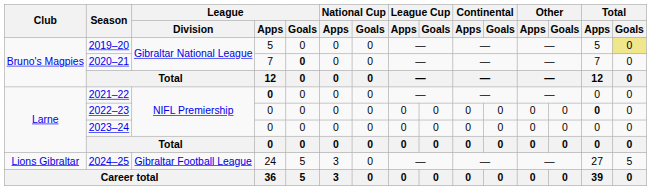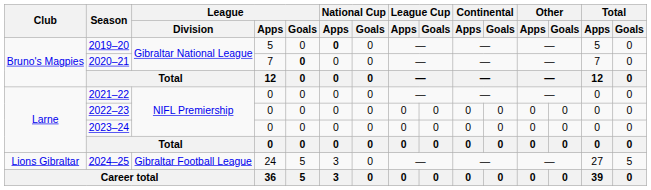(336, 45) normal -> (336, 45) bold
(629, 45) khaki background -> (629, 45) no background
(270, 95) bold -> (270, 95) normal
(597, 111) bold -> (597, 111) normal
